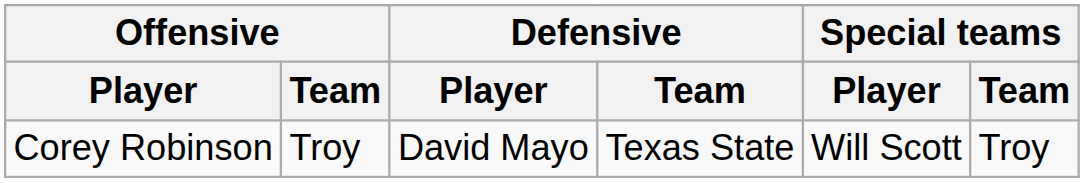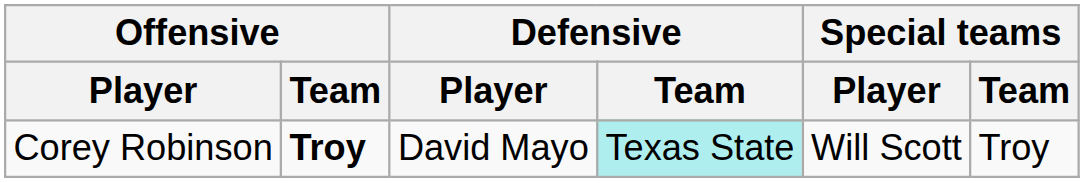(325, 147) normal -> (328, 147) bold
(700, 147) no background -> (700, 147) paleturquoise background
